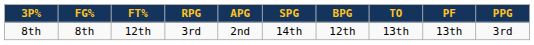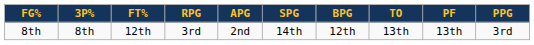columns swapped: (84, 13) <-> (31, 13)
